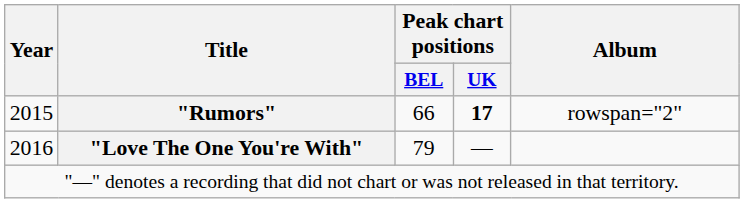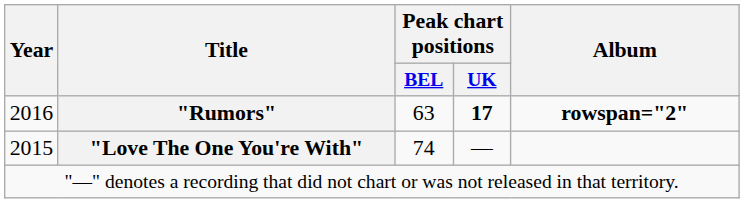(31, 113) 2015 -> (31, 113) 2016
(424, 113) 66 -> (424, 113) 63
(625, 113) normal -> (625, 113) bold
(31, 147) 2016 -> (31, 147) 2015
(424, 147) 79 -> (424, 147) 74
